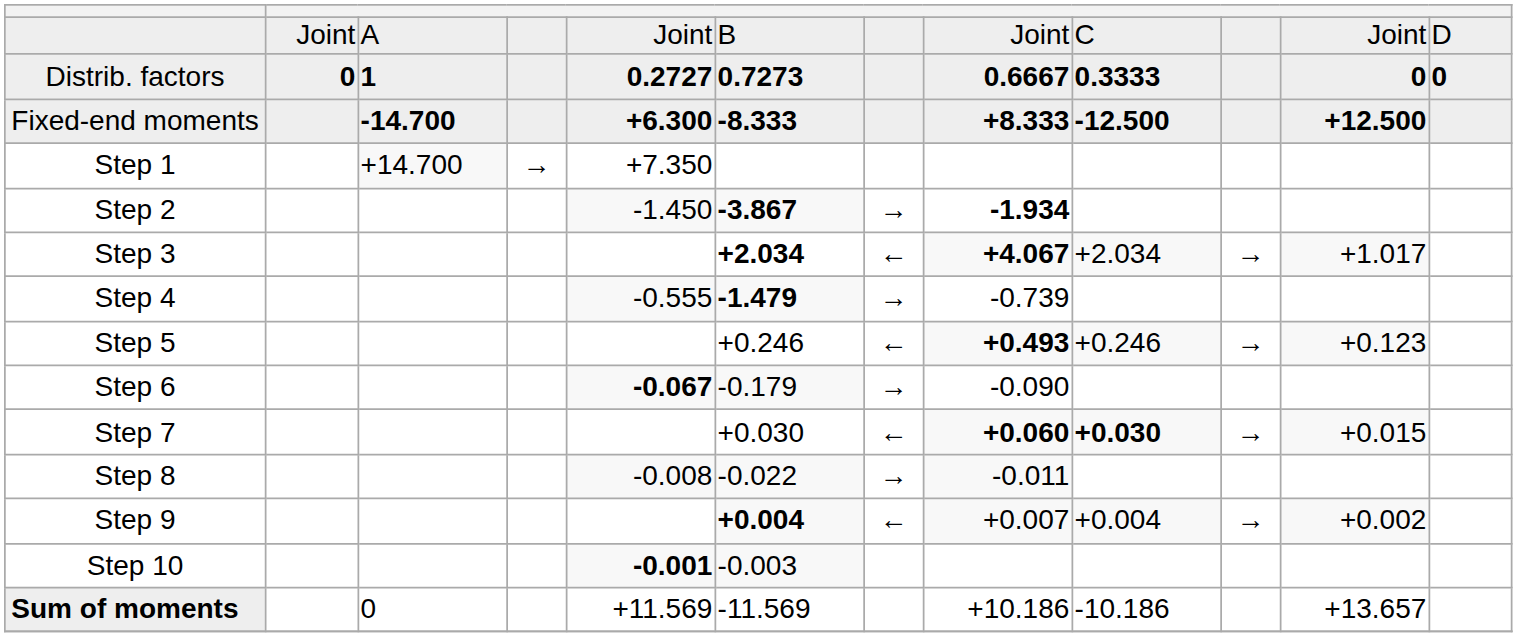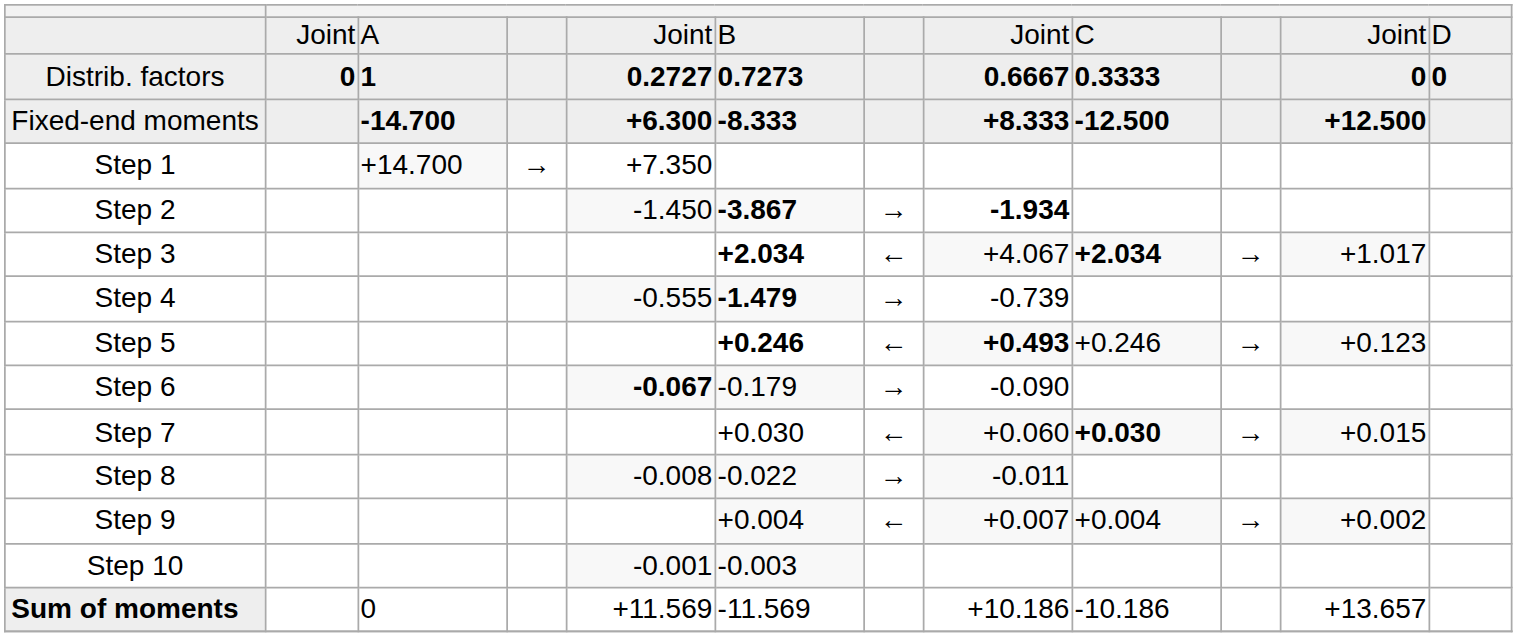(1026, 253) bold -> (1026, 253) normal
(1118, 253) normal -> (1118, 253) bold
(761, 342) normal -> (761, 342) bold
(1026, 431) bold -> (1026, 431) normal
(761, 520) bold -> (761, 520) normal
(673, 564) bold -> (673, 564) normal
